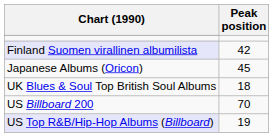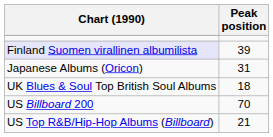(244, 50) 42 -> (244, 50) 39
(244, 68) 45 -> (244, 68) 31
(110, 123) lavender background -> (110, 123) no background
(244, 123) 19 -> (244, 123) 21
